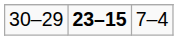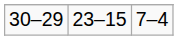(100, 19) bold -> (100, 19) normal
